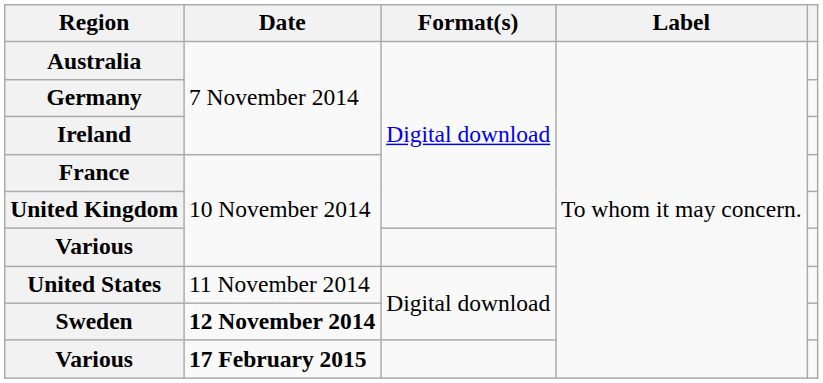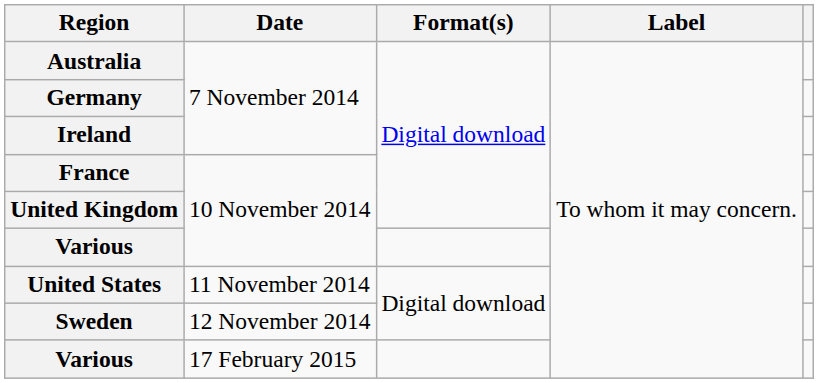(282, 321) bold -> (280, 321) normal
(278, 358) bold -> (273, 358) normal
